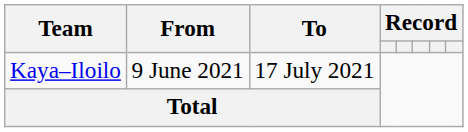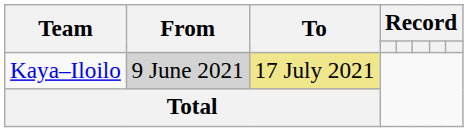(188, 70) no background -> (188, 70) lightgrey background
(314, 70) no background -> (314, 70) khaki background
